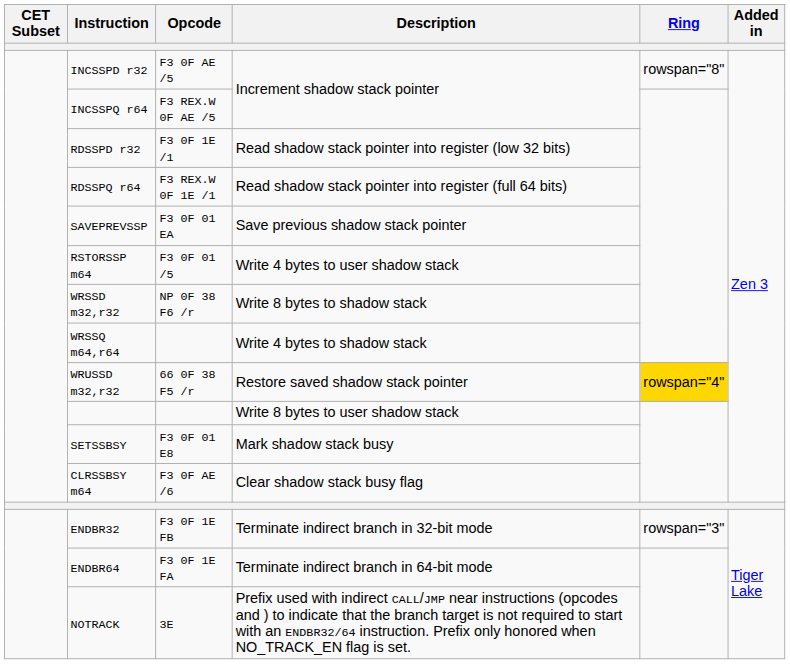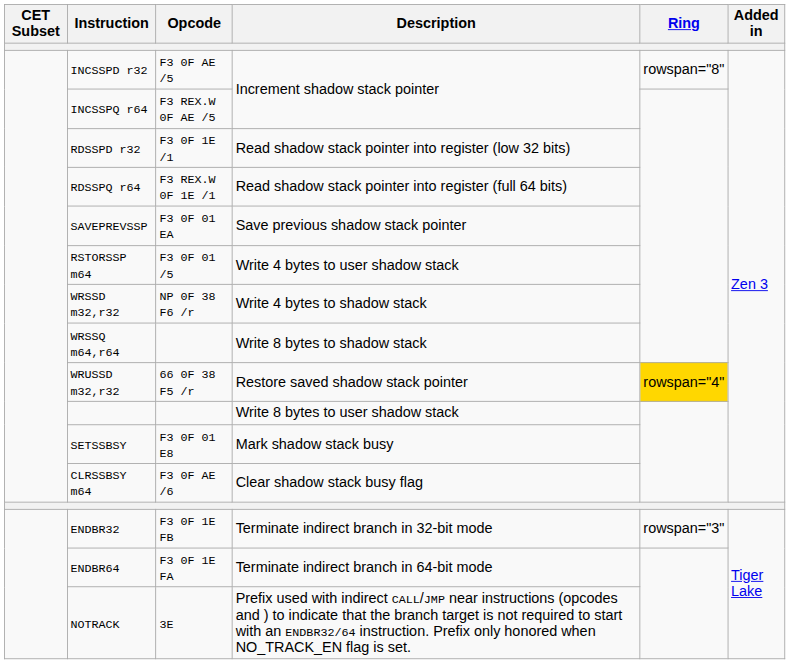(331, 303) Write 8 bytes to shadow stack -> (331, 303) Write 4 bytes to shadow stack
(331, 342) Write 4 bytes to shadow stack -> (331, 342) Write 8 bytes to shadow stack
